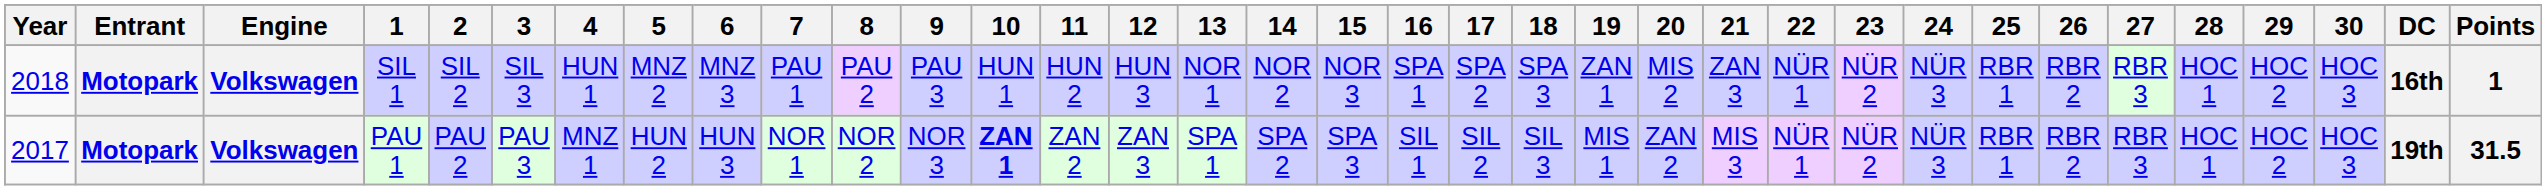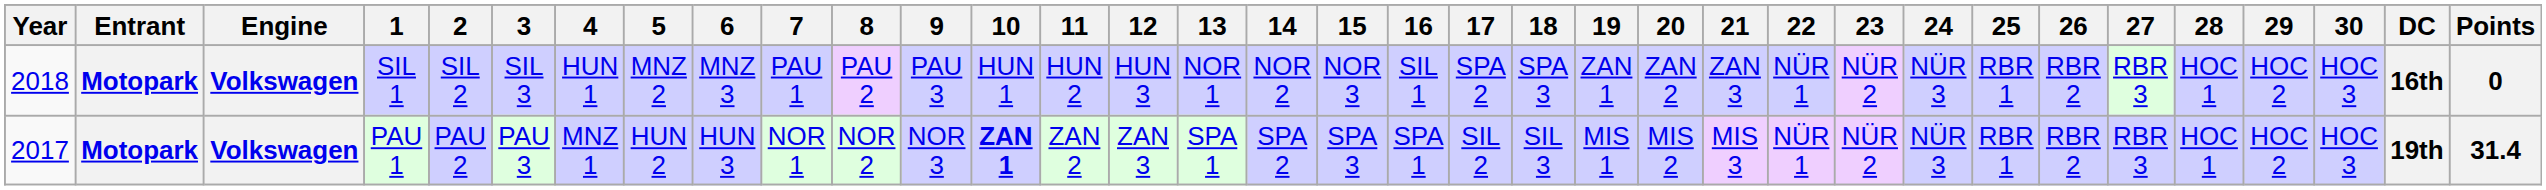(1418, 80) SPA 1 -> (1418, 80) SIL 1
(1671, 80) MIS 2 -> (1671, 80) ZAN 2
(2496, 80) 1 -> (2496, 80) 0
(1418, 150) SIL 1 -> (1418, 150) SPA 1
(1671, 150) ZAN 2 -> (1671, 150) MIS 2
(2496, 150) 31.5 -> (2496, 150) 31.4
